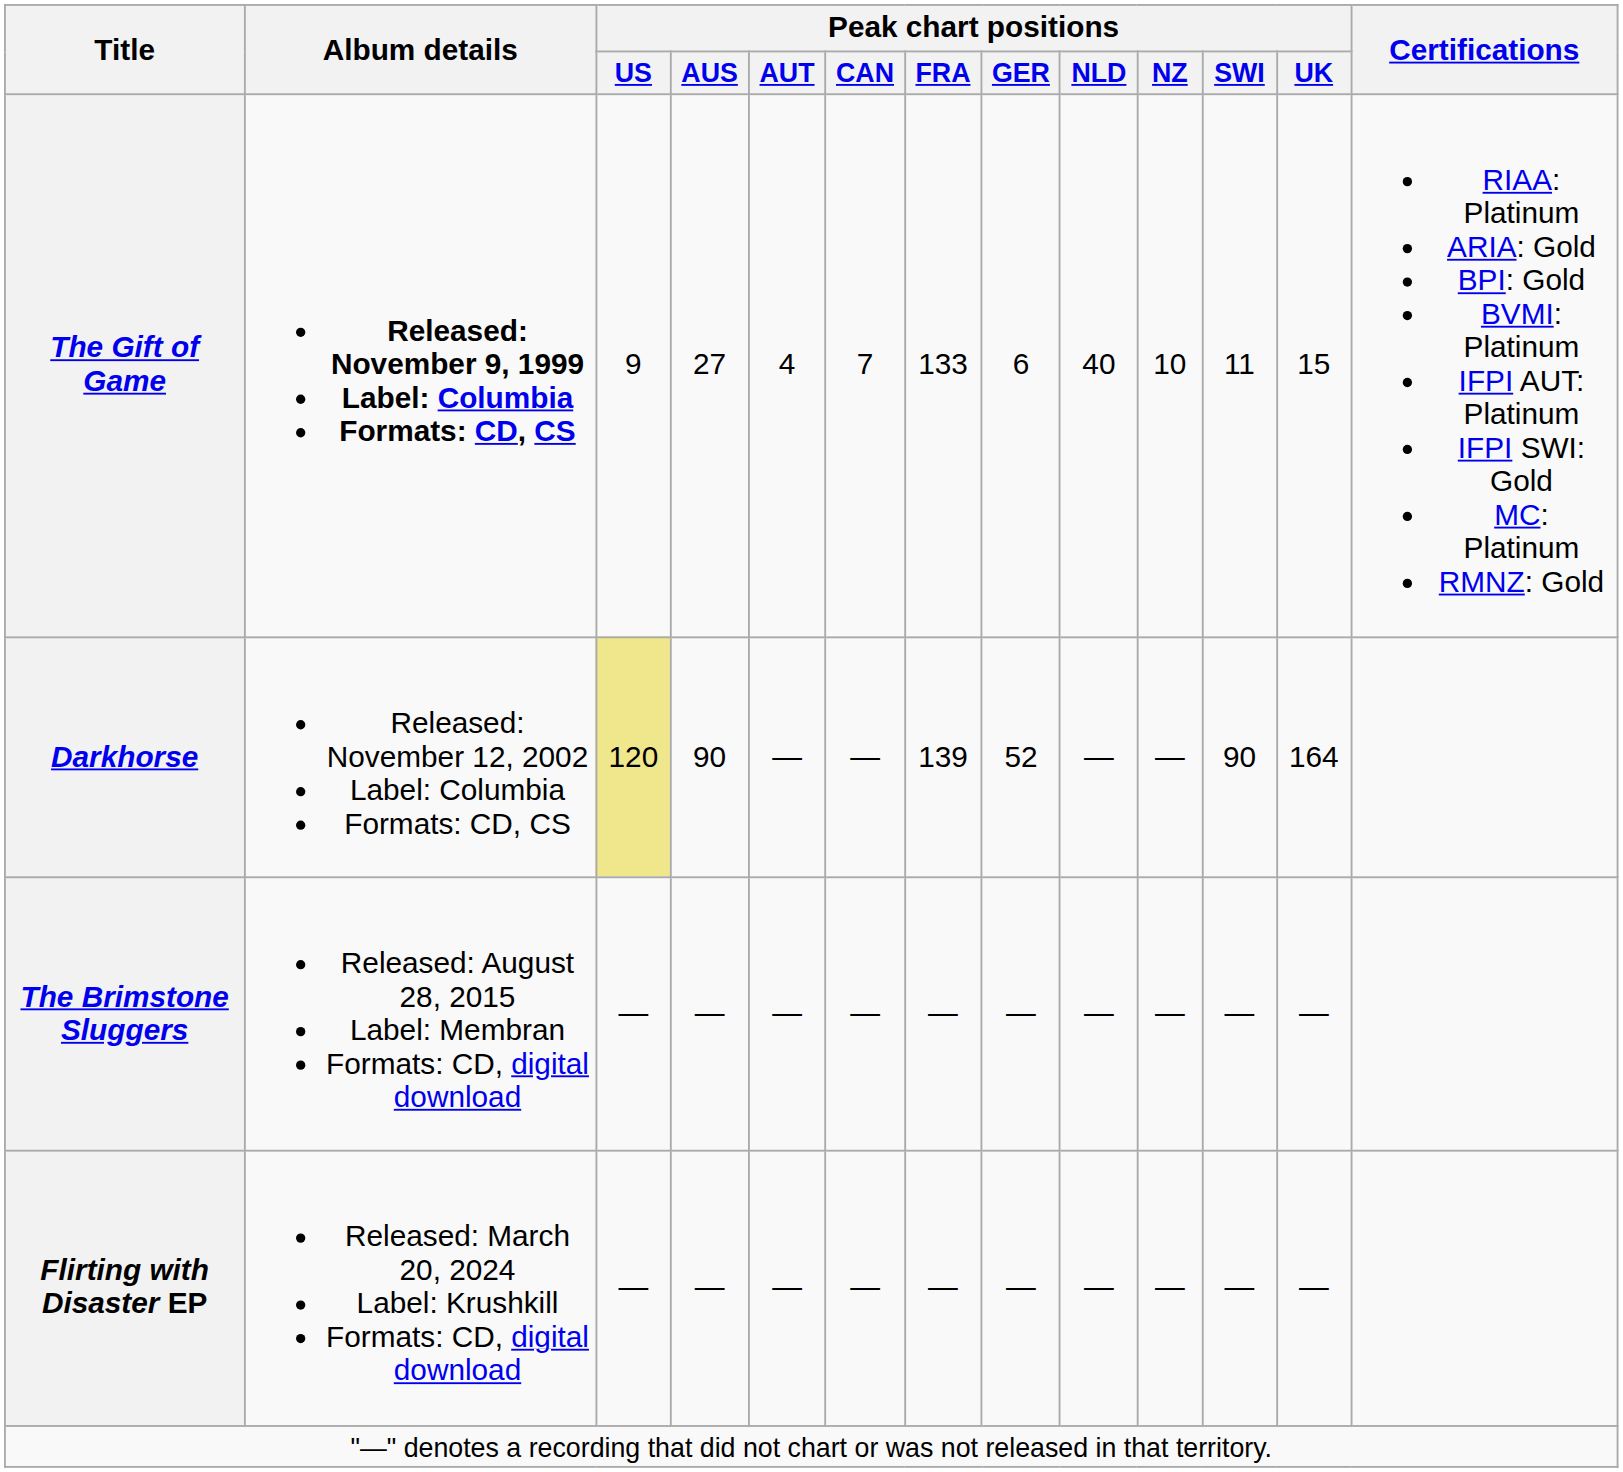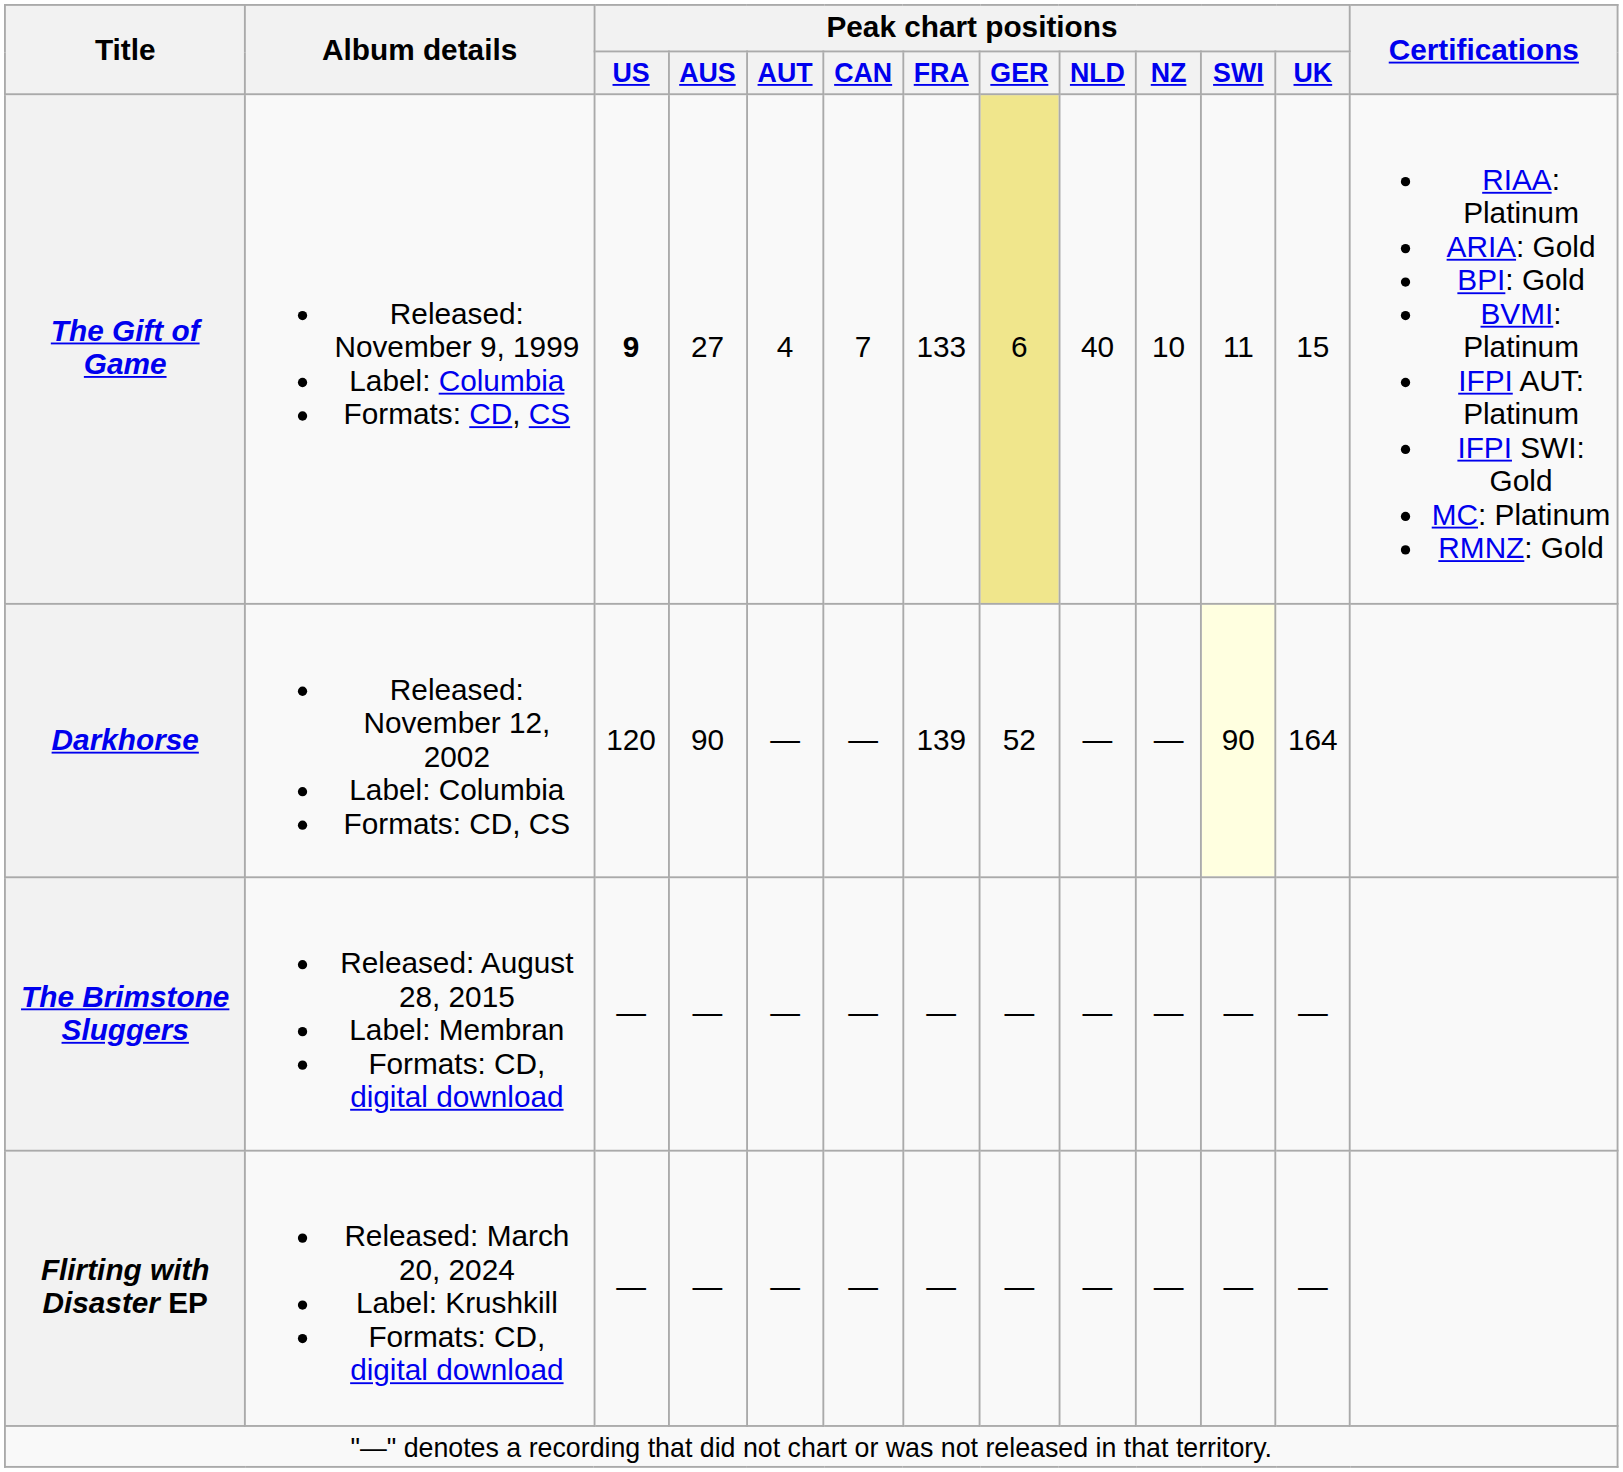(420, 382) bold -> (420, 365) normal
(633, 364) normal -> (631, 348) bold
(1021, 364) no background -> (1019, 348) khaki background
(633, 756) khaki background -> (631, 739) no background
(1239, 756) no background -> (1238, 739) lightyellow background
